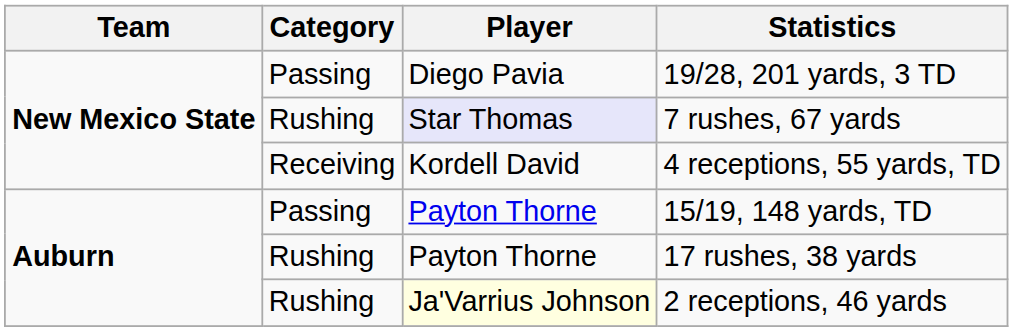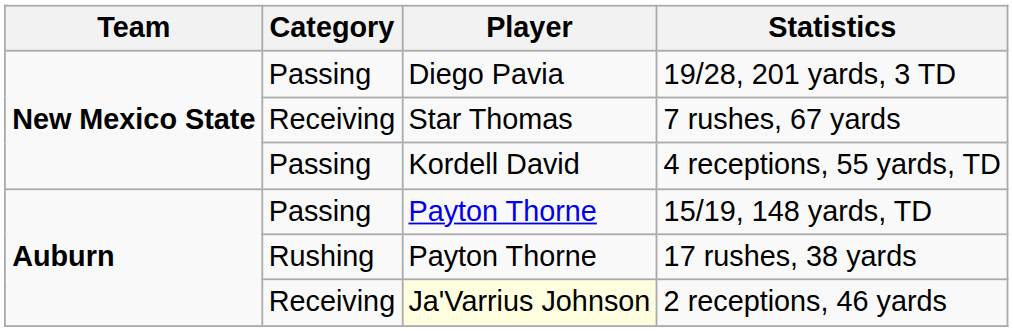(322, 119) Rushing -> (332, 119) Receiving
(491, 119) lavender background -> (491, 119) no background
(332, 165) Receiving -> (320, 165) Passing
(322, 302) Rushing -> (332, 302) Receiving
